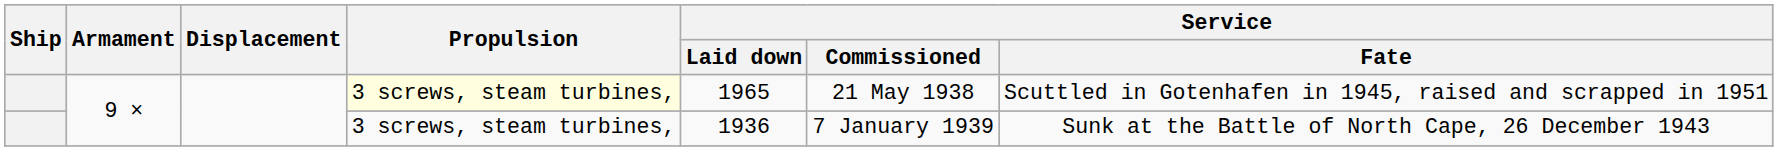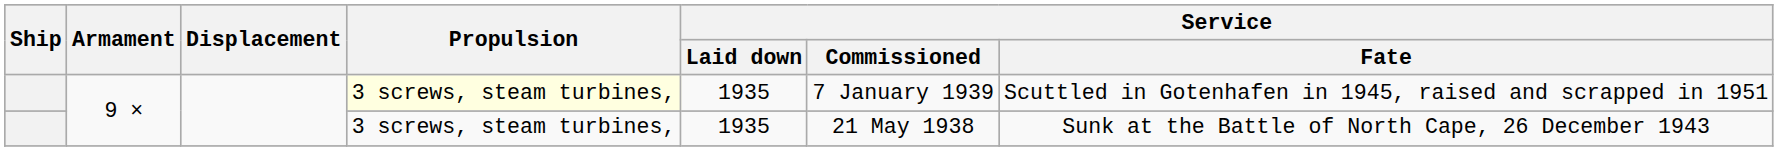(744, 93) 1965 -> (744, 93) 1935
(903, 93) 21 May 1938 -> (903, 93) 7 January 1939
(744, 128) 1936 -> (744, 128) 1935
(903, 128) 7 January 1939 -> (903, 128) 21 May 1938
